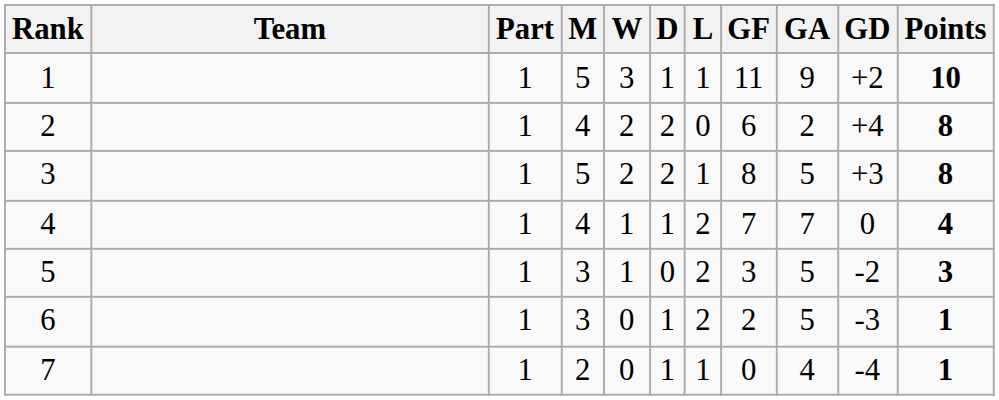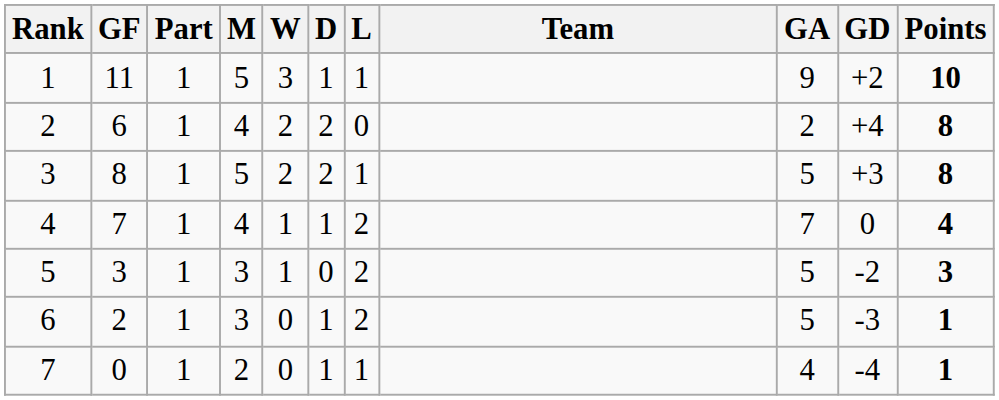columns swapped: (290, 28) <-> (749, 28)
